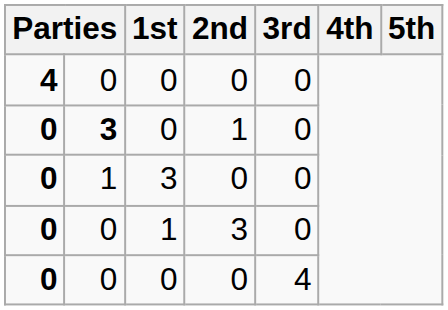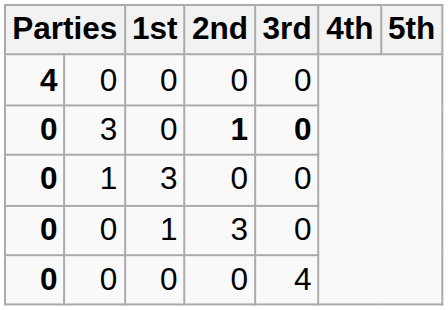(109, 129) bold -> (109, 129) normal
(239, 129) normal -> (239, 129) bold
(303, 129) normal -> (303, 129) bold
